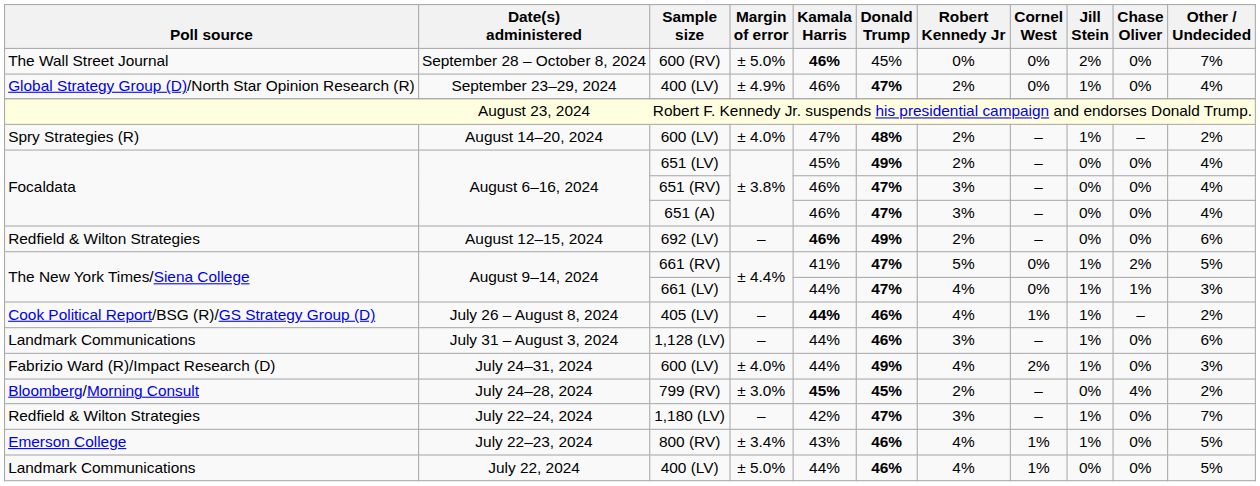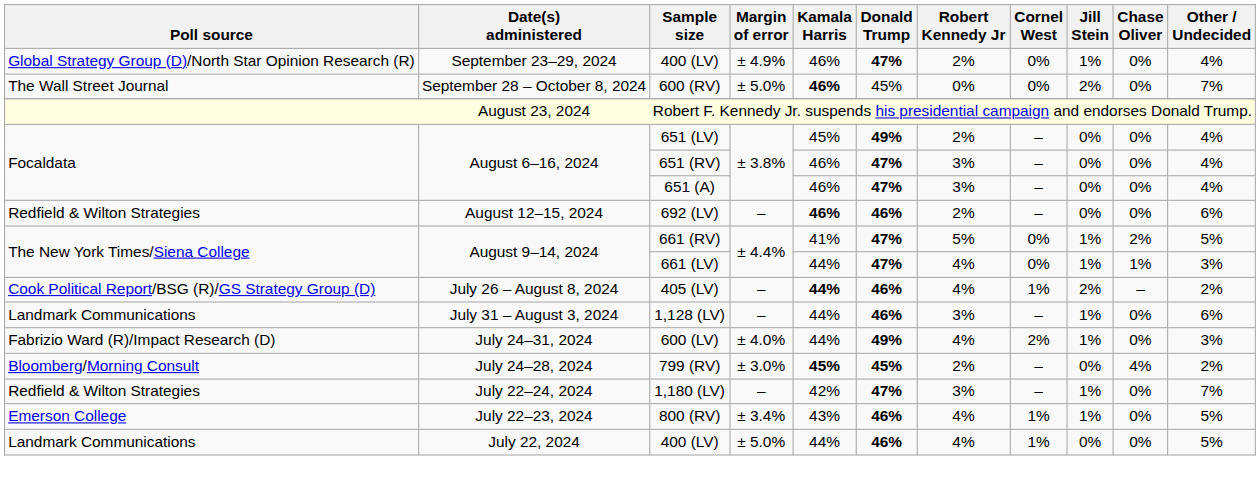rows swapped: (534, 61) <-> (534, 86)
- row: (534, 137)
(887, 239) 49% -> (887, 213) 46%
(1090, 315) 1% -> (1090, 289) 2%
